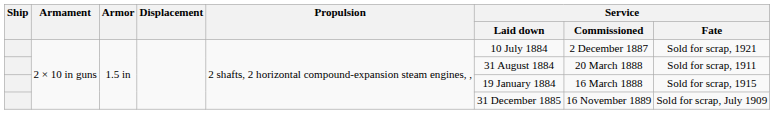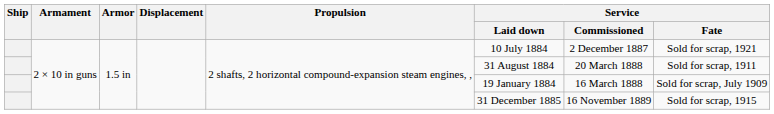(712, 83) Sold for scrap, 1915 -> (712, 83) Sold for scrap, July 1909
(712, 100) Sold for scrap, July 1909 -> (712, 100) Sold for scrap, 1915
